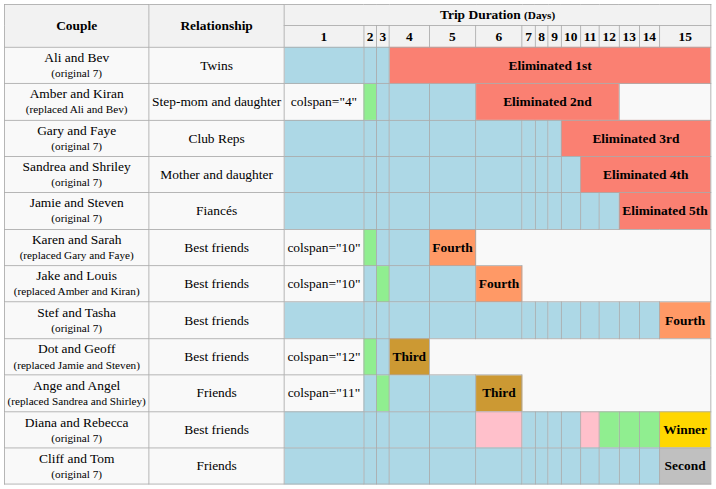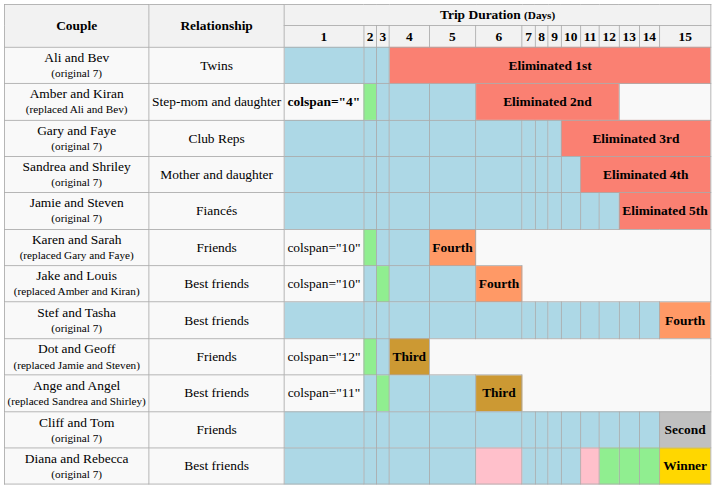(324, 101) normal -> (324, 101) bold
(217, 247) Best friends -> (217, 247) Friends
(217, 356) Best friends -> (217, 356) Friends
(217, 393) Friends -> (217, 393) Best friends
rows swapped: (77, 466) <-> (77, 429)
